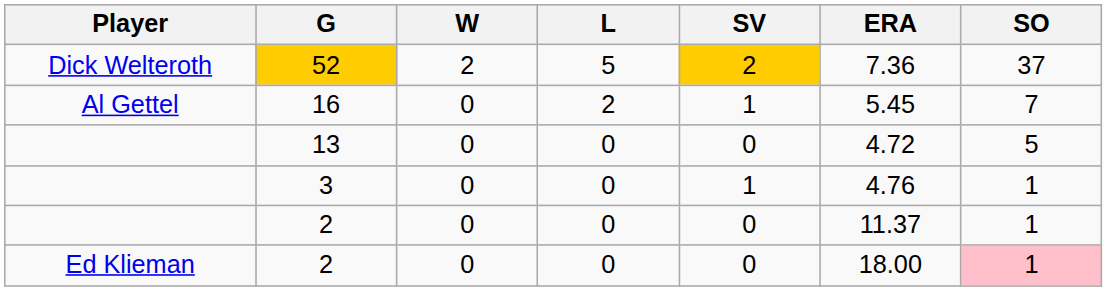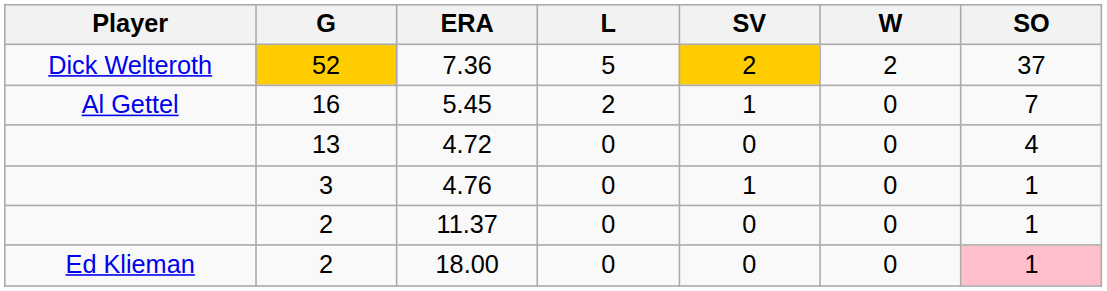columns swapped: (467, 24) <-> (890, 24)
(1031, 144) 5 -> (1031, 144) 4
